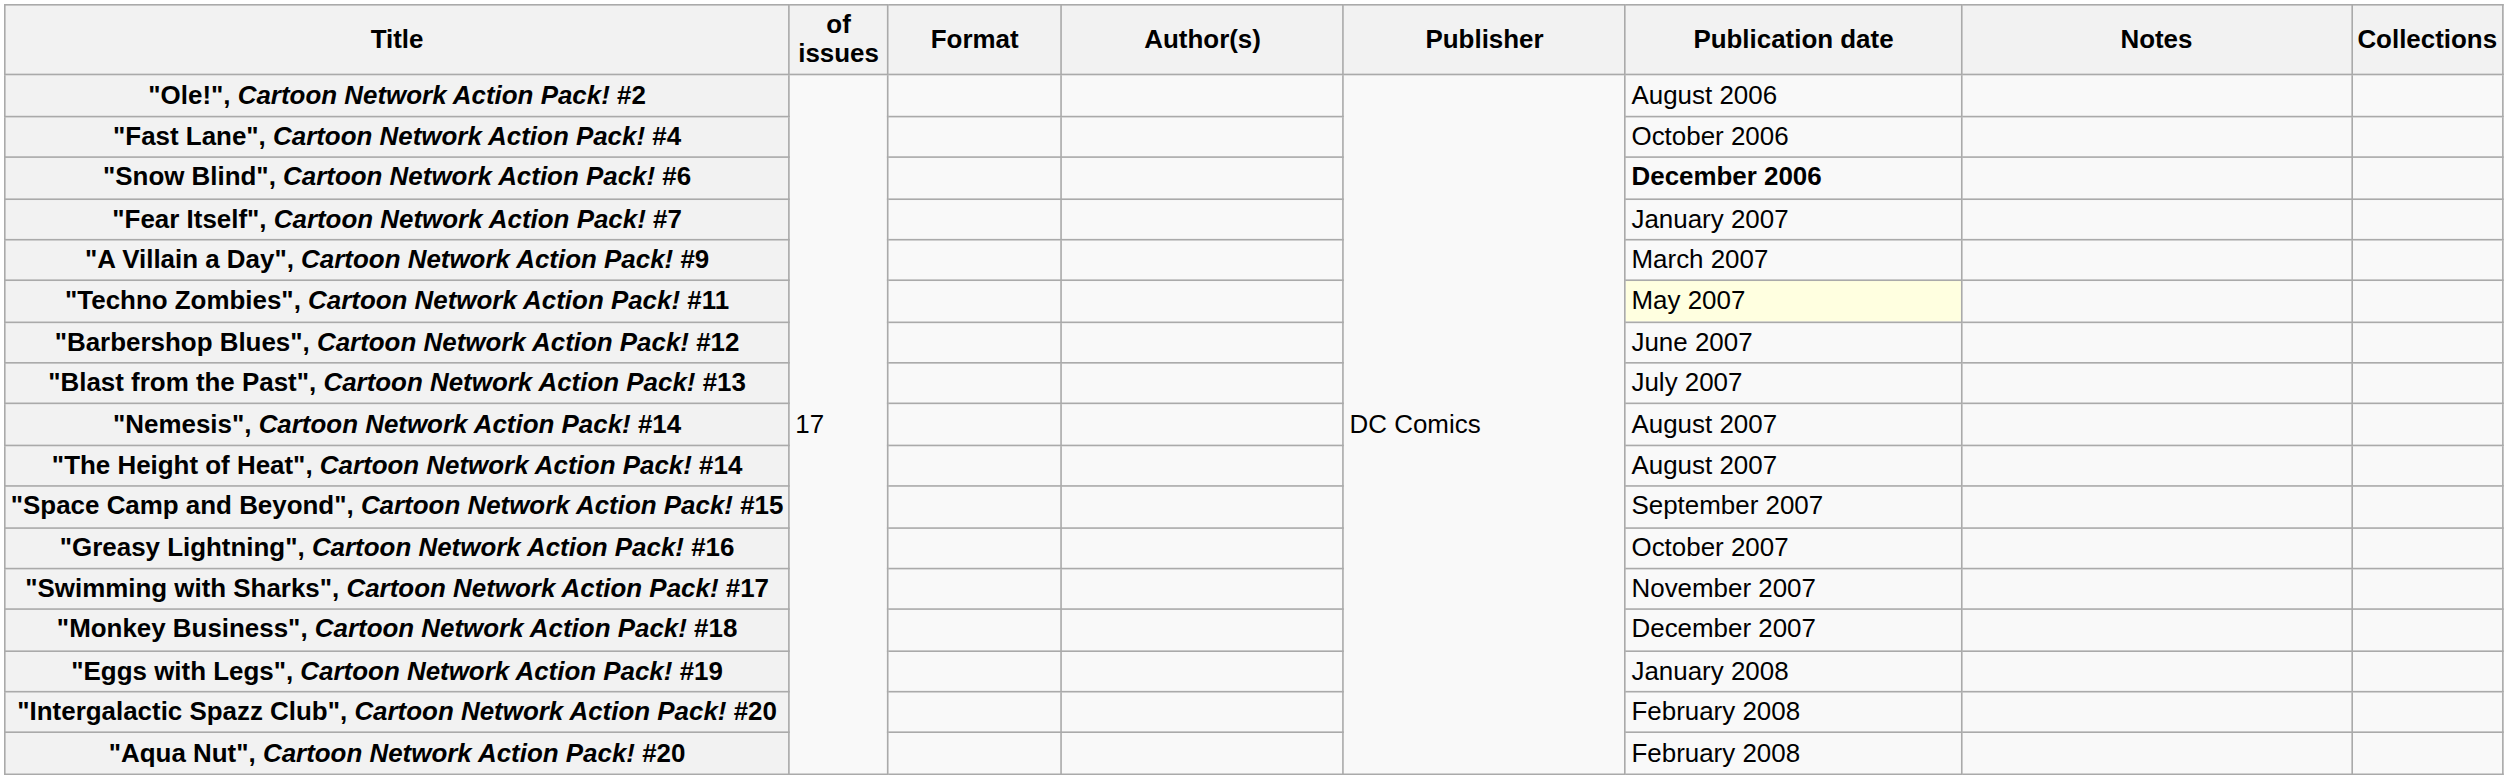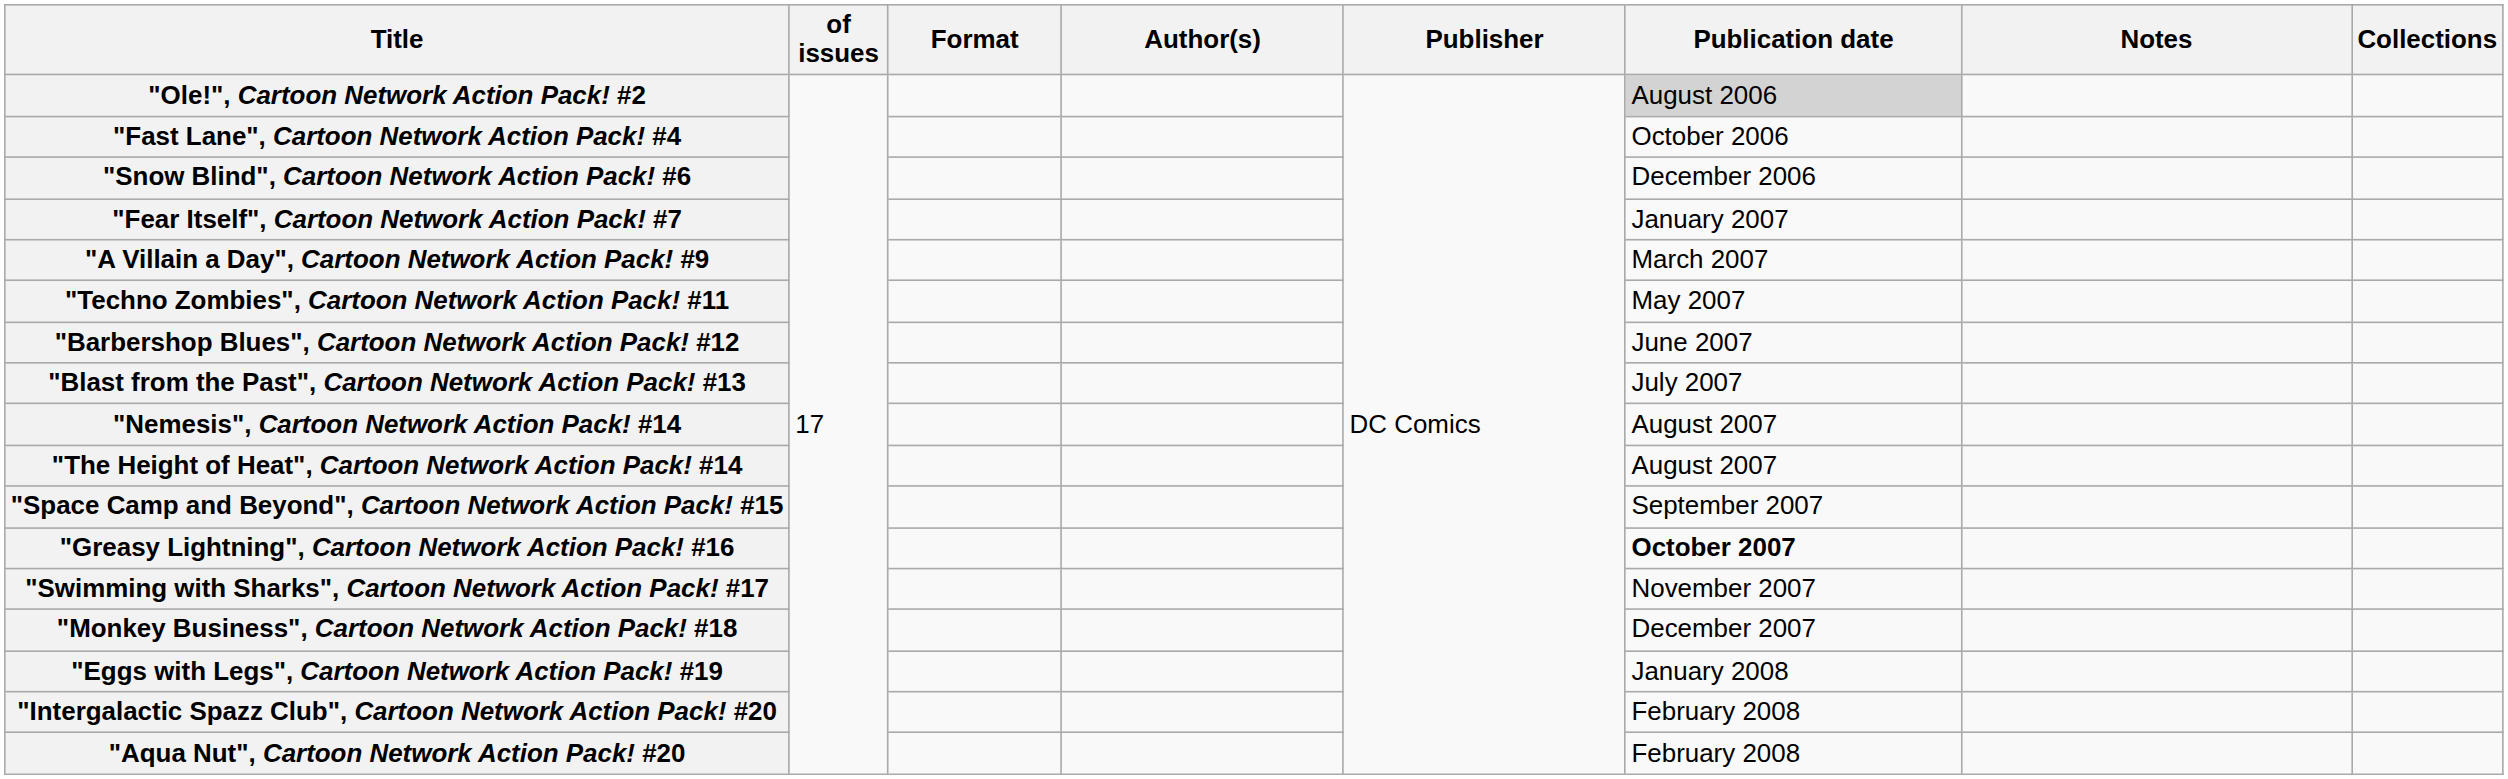(1704, 95) no background -> (1704, 95) lightgrey background
(1727, 177) bold -> (1724, 177) normal
(1688, 300) lightyellow background -> (1688, 300) no background
(1710, 547) normal -> (1714, 547) bold
